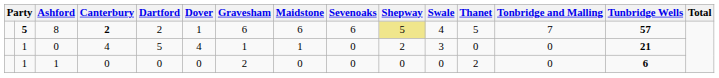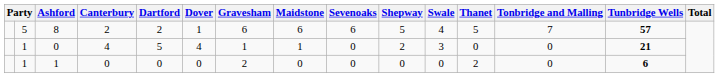(25, 30) bold -> (25, 30) normal
(107, 30) bold -> (107, 30) normal
(402, 30) khaki background -> (402, 30) no background
